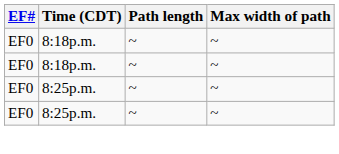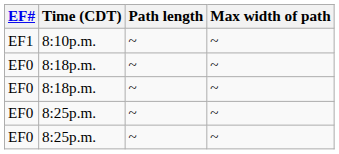+ row: (21, 40)
